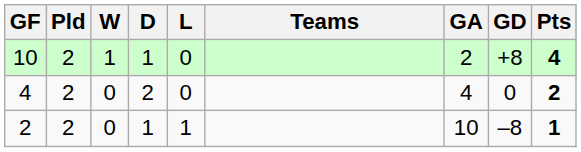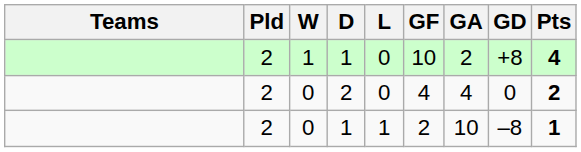columns swapped: (325, 22) <-> (25, 22)
